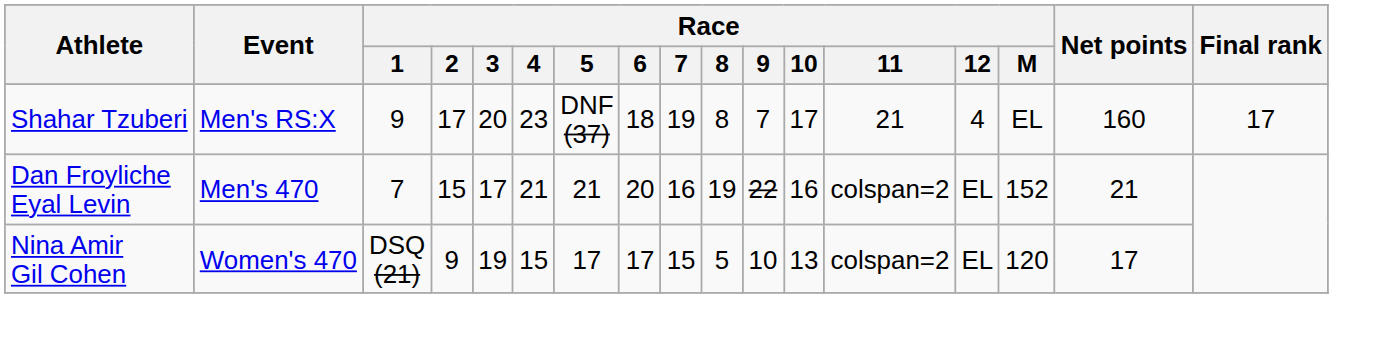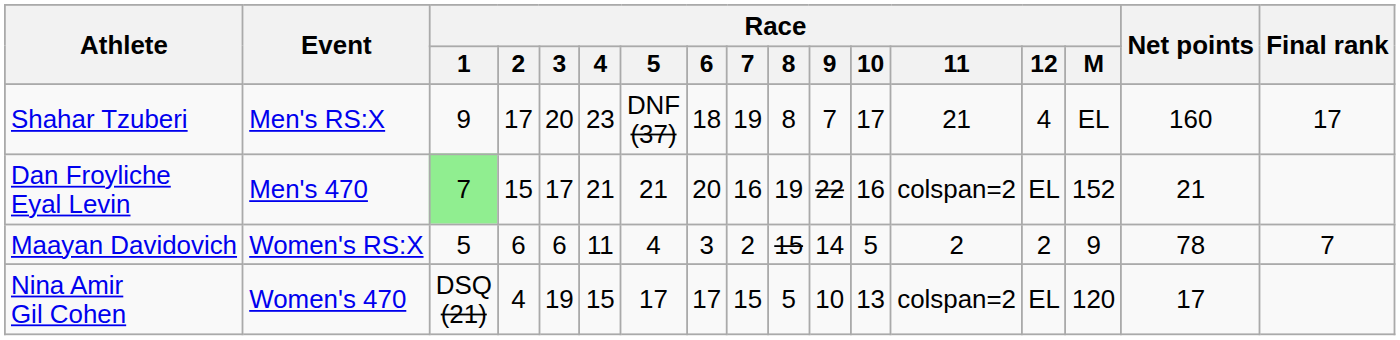(397, 190) no background -> (464, 190) lightgreen background
+ row: (124, 245)
(452, 259) 9 -> (518, 300) 4
